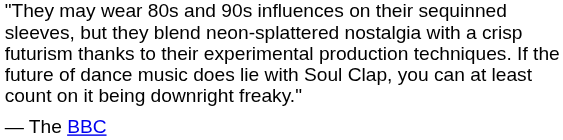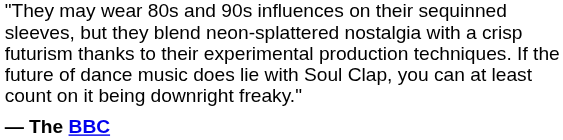(56, 127) normal -> (57, 127) bold
